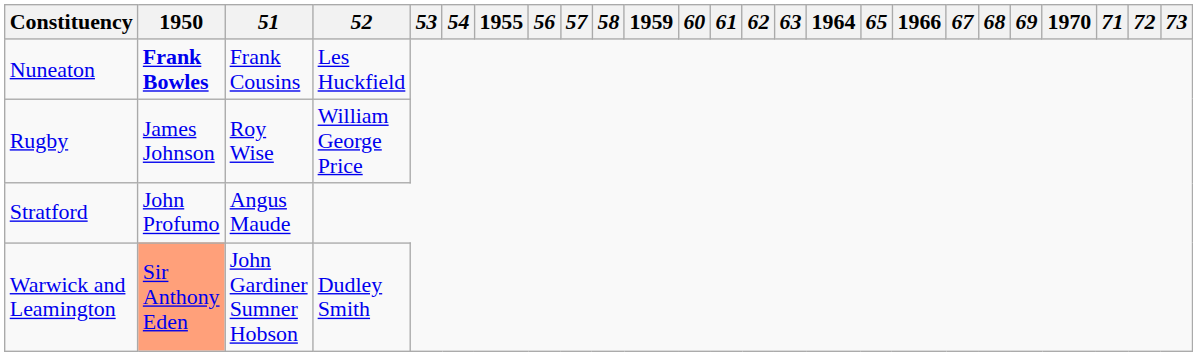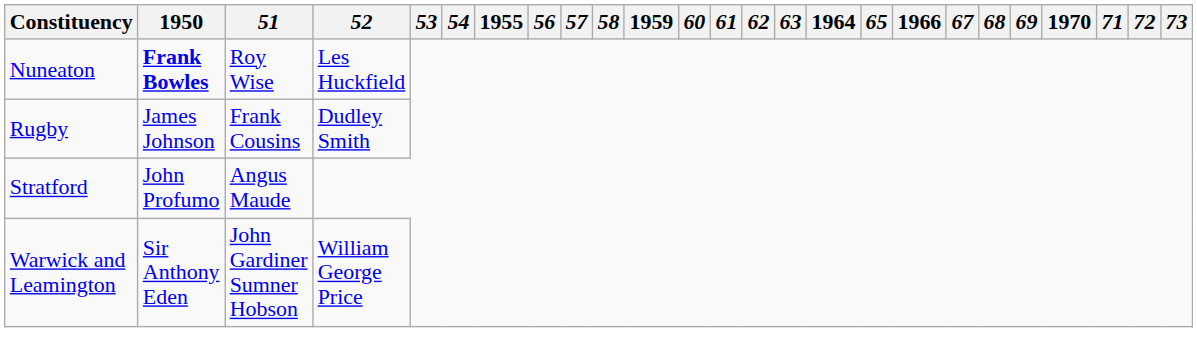(265, 68) Frank Cousins -> (252, 68) Roy Wise
(252, 140) Roy Wise -> (265, 128) Frank Cousins
(353, 140) William George Price -> (350, 128) Dudley Smith
(181, 296) lightsalmon background -> (181, 271) no background
(350, 296) Dudley Smith -> (353, 271) William George Price
